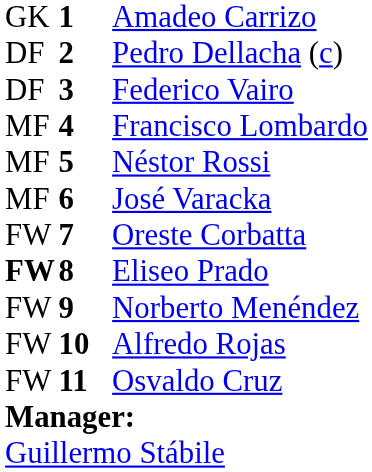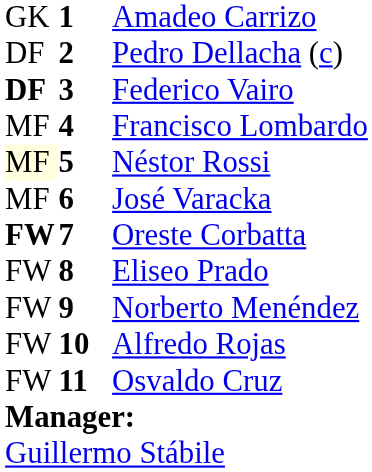(25, 89) normal -> (26, 89) bold
(27, 162) no background -> (27, 162) lightyellow background
(28, 234) normal -> (30, 234) bold
(30, 271) bold -> (28, 271) normal
